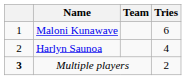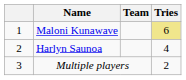(166, 30) no background -> (166, 30) khaki background
(19, 65) bold -> (19, 65) normal
